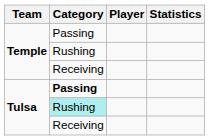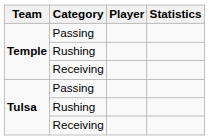(75, 88) bold -> (73, 88) normal
(74, 107) paleturquoise background -> (74, 107) no background
